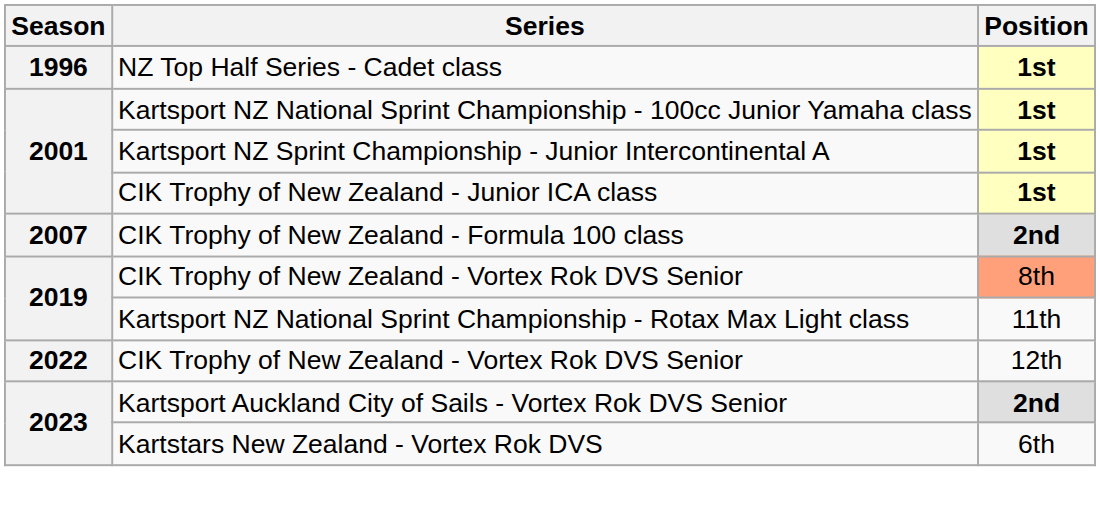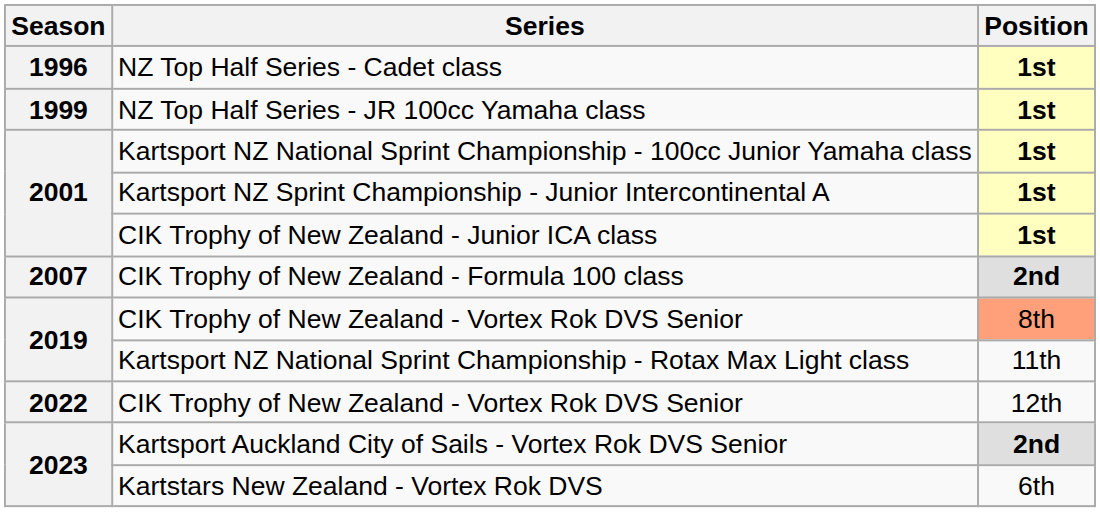+ row: (58, 109)
